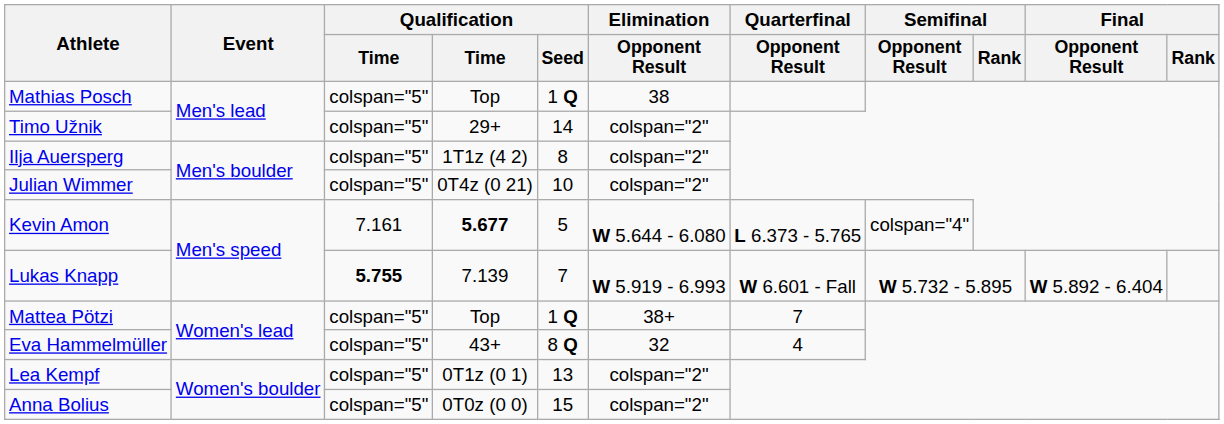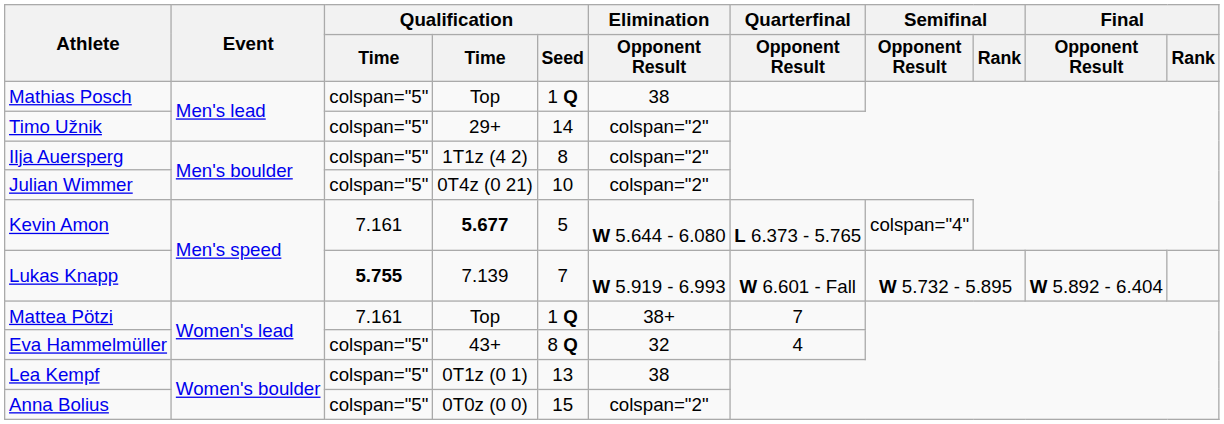(379, 316) colspan="5" -> (379, 316) 7.161
(659, 375) colspan="2" -> (659, 375) 38
